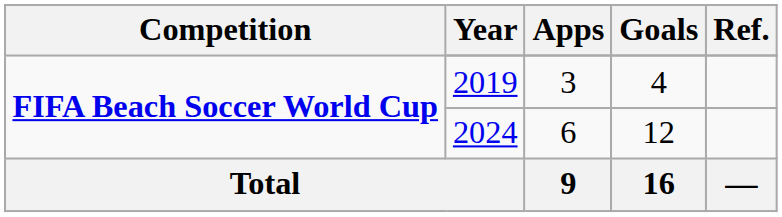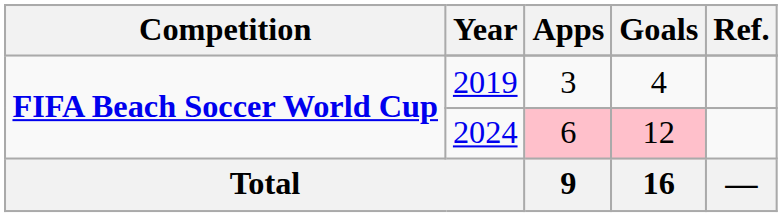(568, 132) no background -> (568, 132) pink background
(659, 132) no background -> (659, 132) pink background
